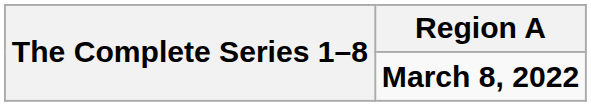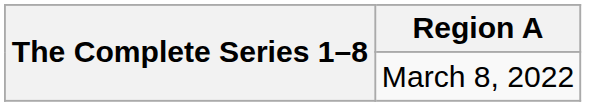(481, 76) bold -> (478, 76) normal
